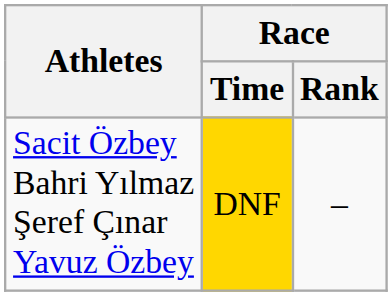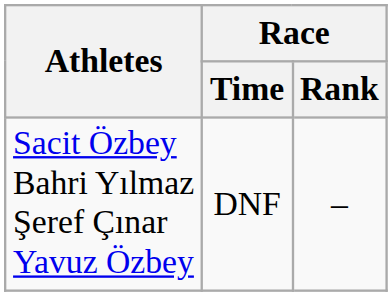(247, 203) gold background -> (247, 203) no background
